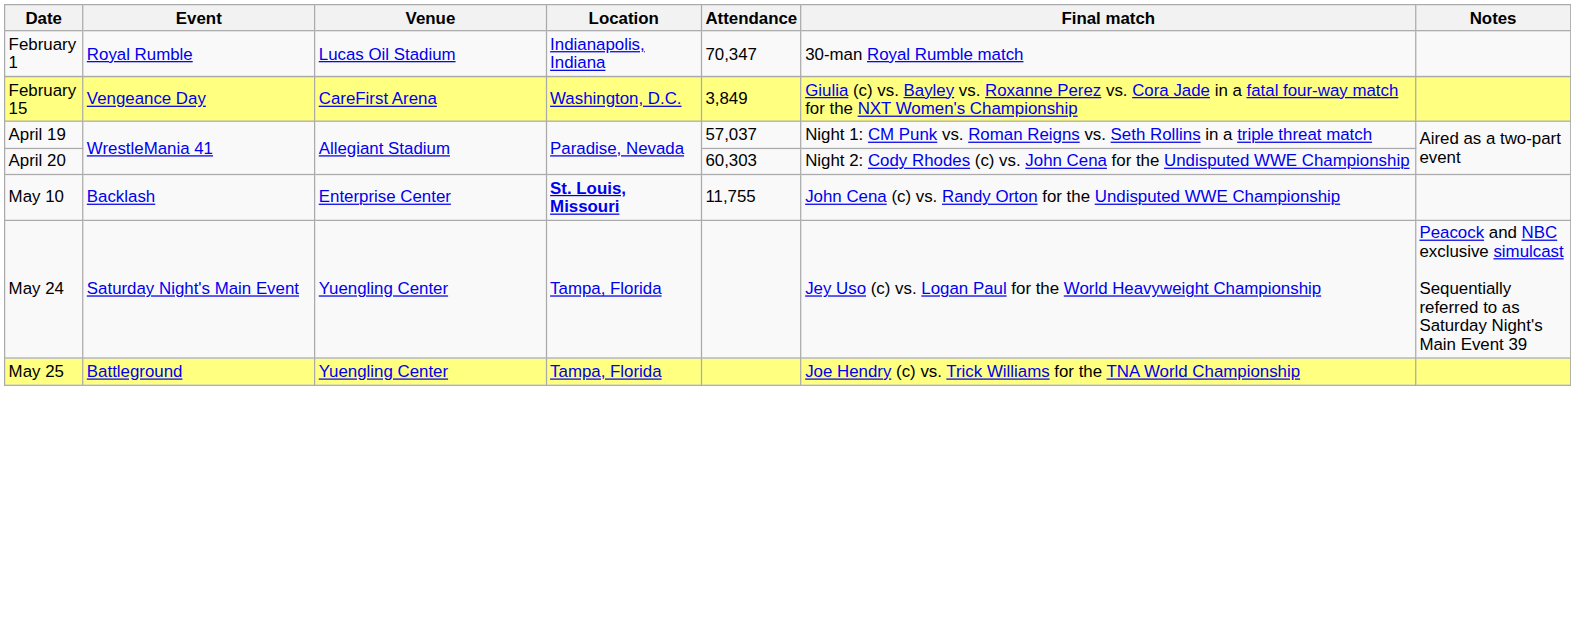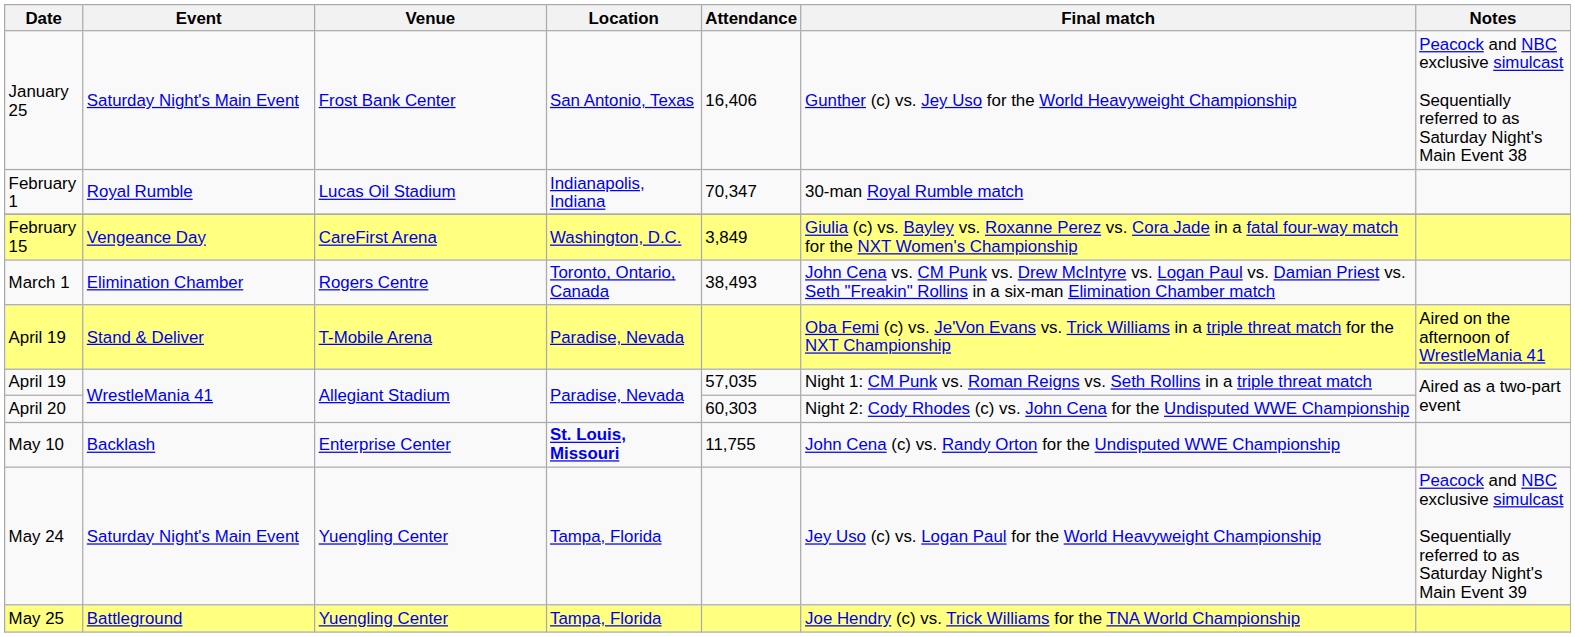+ row: (39, 100)
+ row: (39, 282)
+ row: (37, 336)
(731, 134) 57,037 -> (731, 382) 57,035
